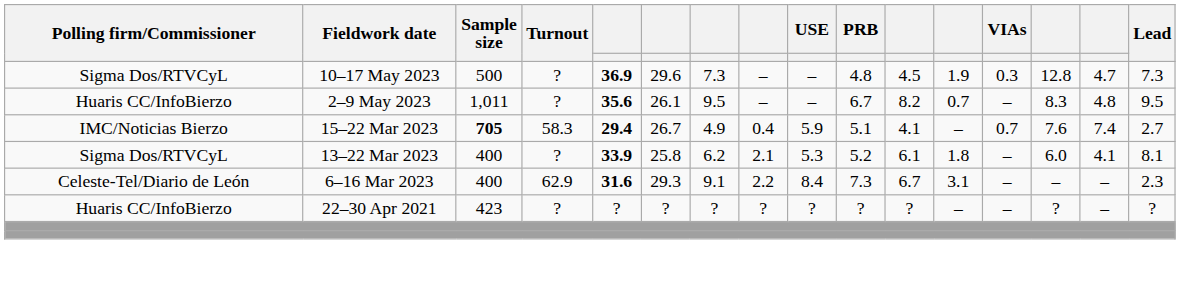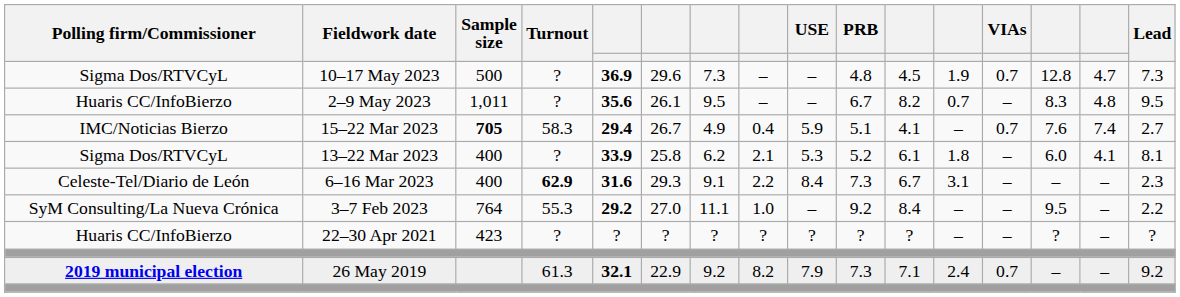(1007, 74) 0.3 -> (1007, 74) 0.7
(557, 181) normal -> (557, 181) bold
+ row: (154, 208)
+ row: (154, 270)
